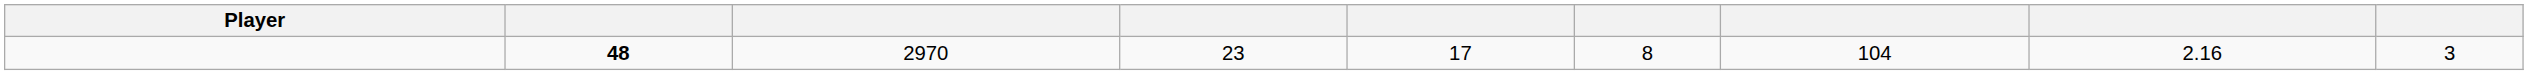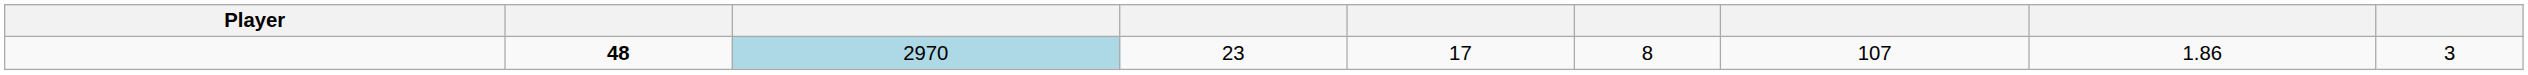(926, 52) no background -> (926, 52) lightblue background
(1875, 52) 104 -> (1875, 52) 107
(2202, 52) 2.16 -> (2202, 52) 1.86
